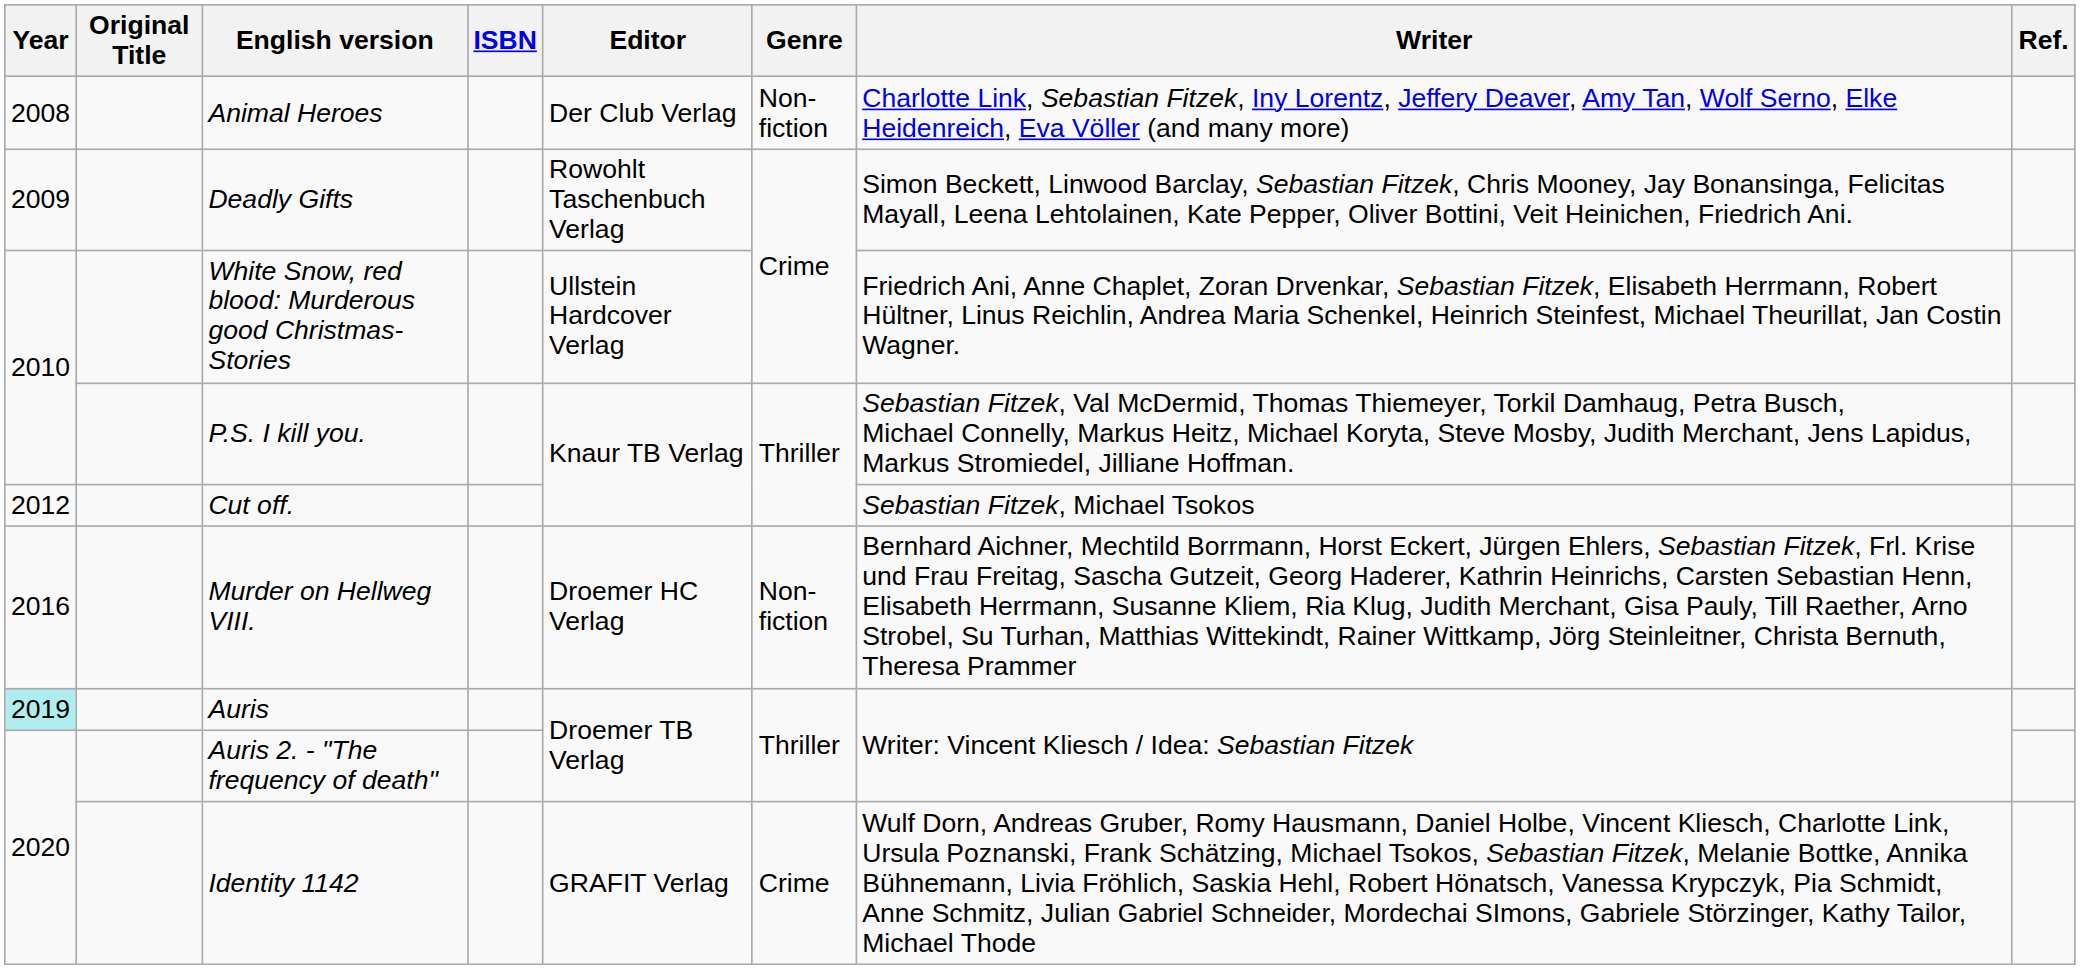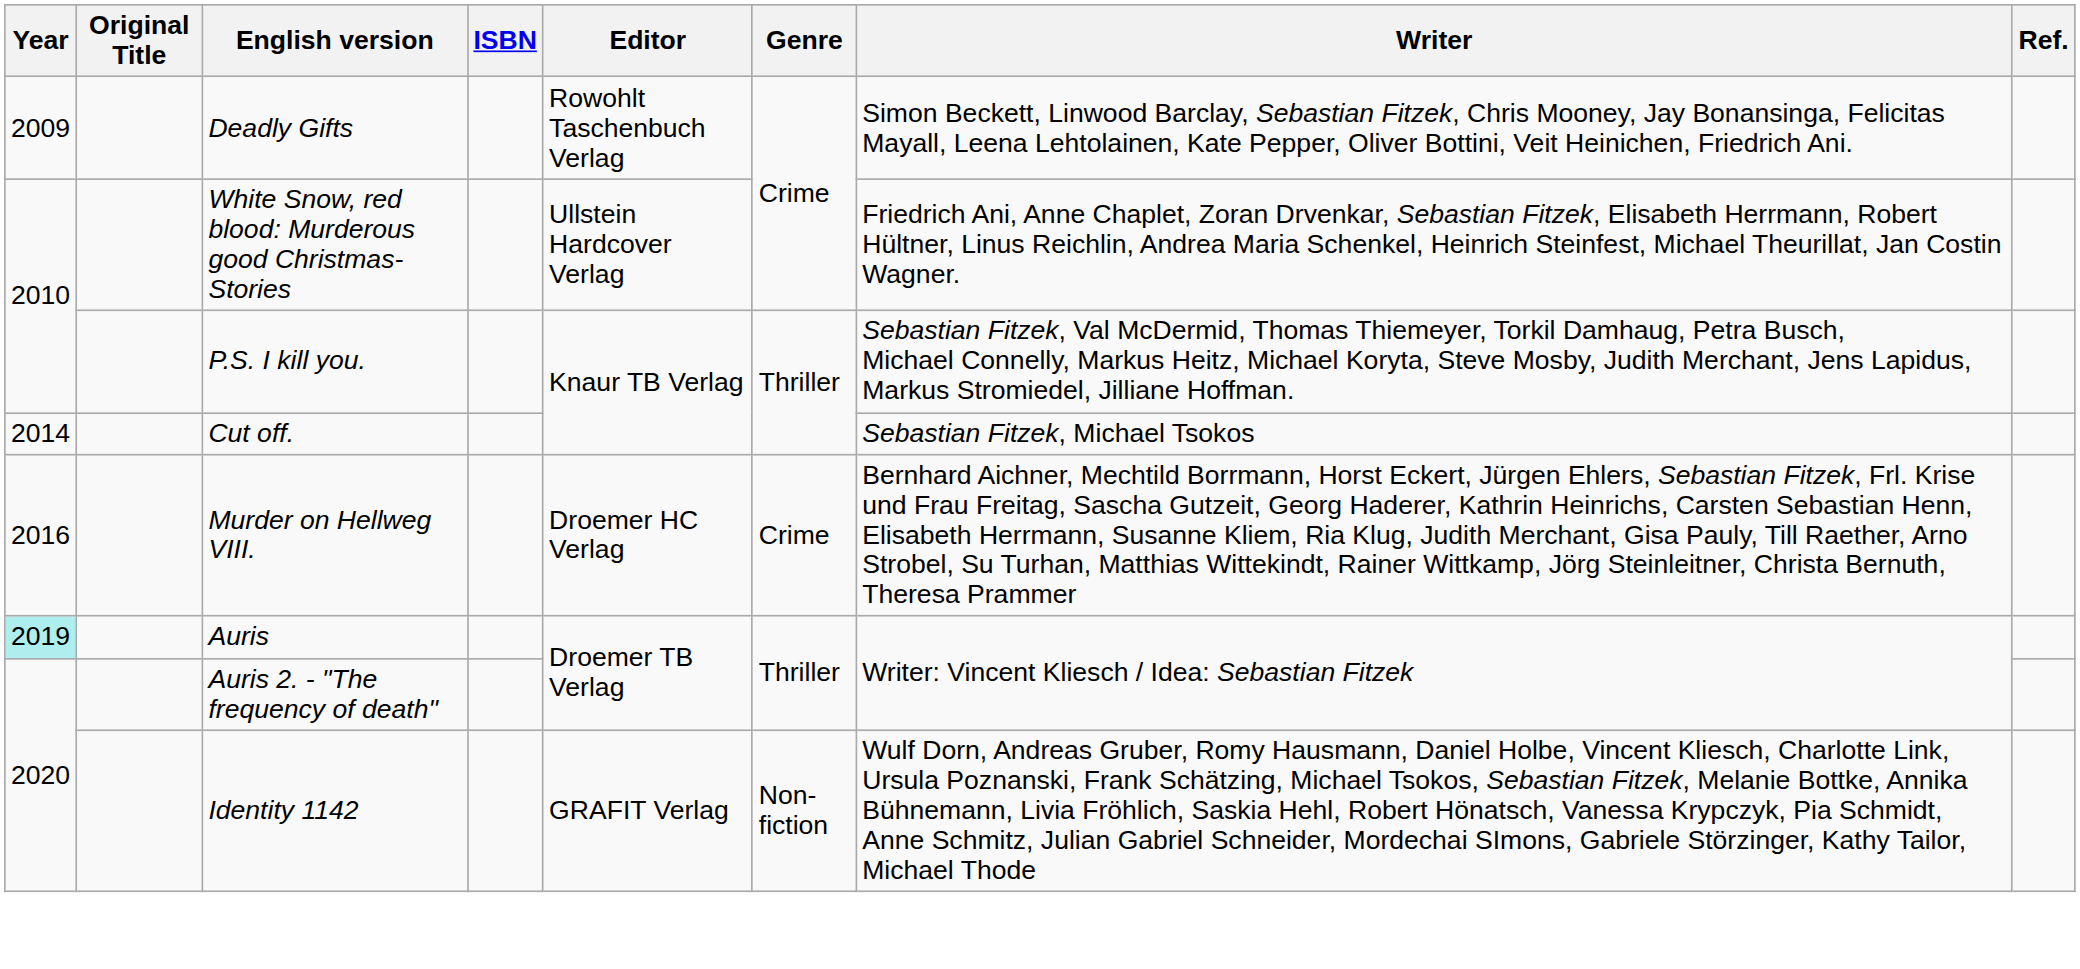- row: (296, 112)
(40, 505) 2012 -> (40, 433) 2014
(793, 606) Non-fiction -> (794, 534) Crime
(794, 882) Crime -> (793, 810) Non-fiction
